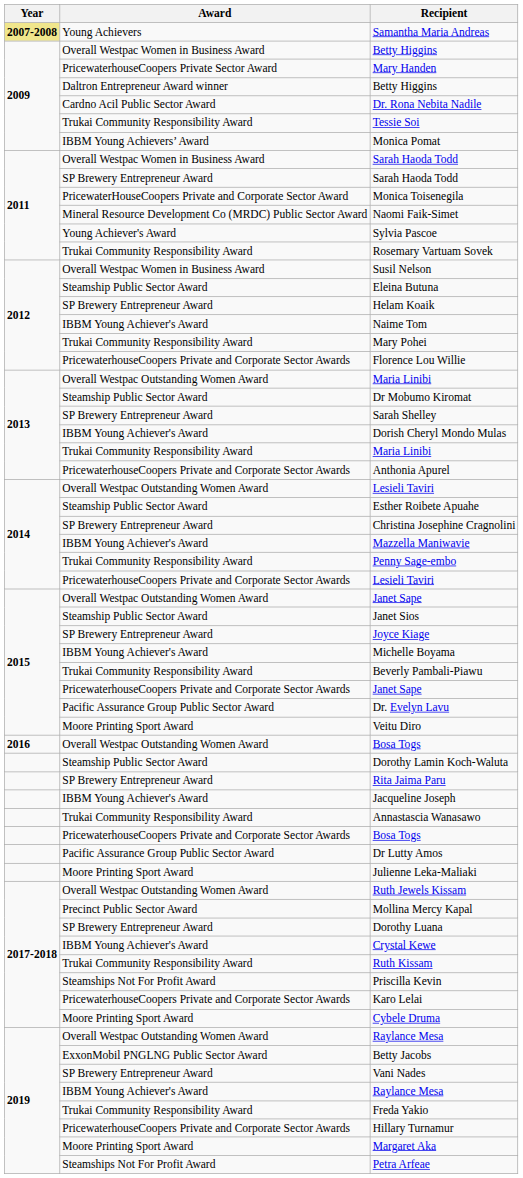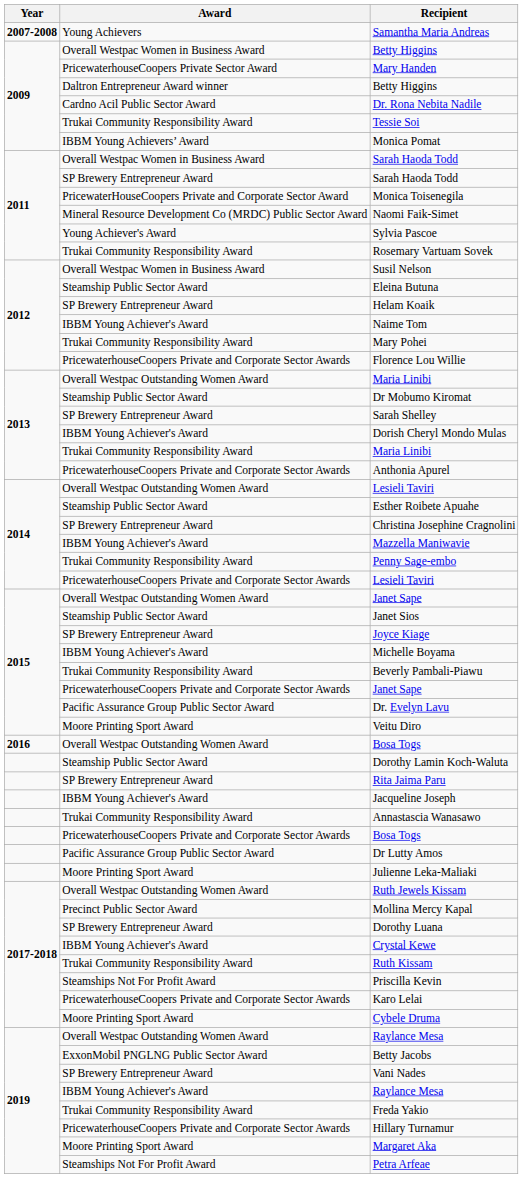(32, 31) khaki background -> (32, 31) no background
